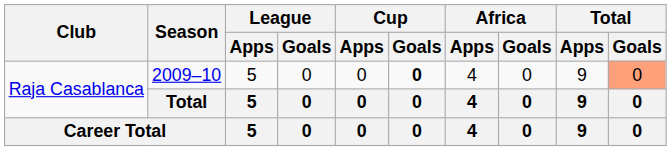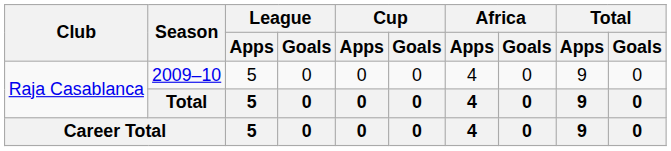(417, 74) bold -> (417, 74) normal
(637, 74) lightsalmon background -> (637, 74) no background
